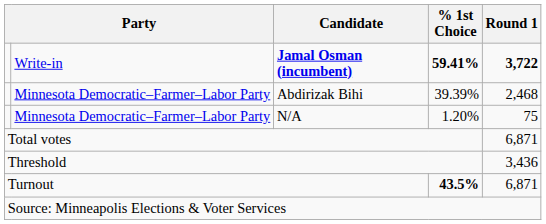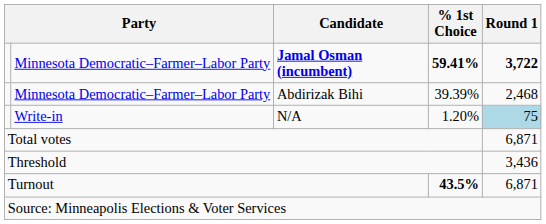(39, 63) Write-in -> (142, 63) Minnesota Democratic–Farmer–Labor Party
(142, 116) Minnesota Democratic–Farmer–Labor Party -> (39, 116) Write-in
(531, 116) no background -> (531, 116) lightblue background
